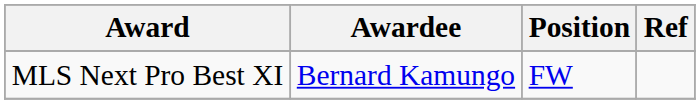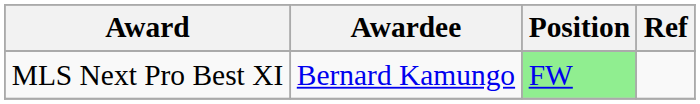(551, 74) no background -> (551, 74) lightgreen background
